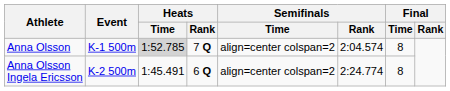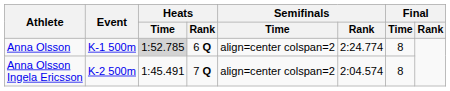(202, 48) 7 Q -> (202, 48) 6 Q
(362, 48) 2:04.574 -> (362, 48) 2:24.774
(202, 71) 6 Q -> (202, 71) 7 Q
(362, 71) 2:24.774 -> (362, 71) 2:04.574
